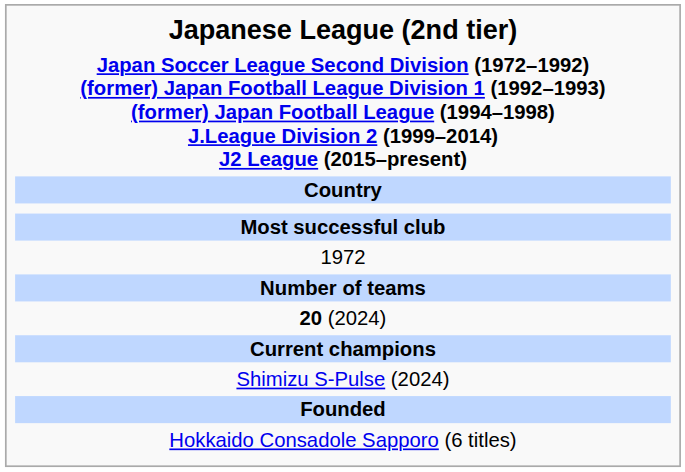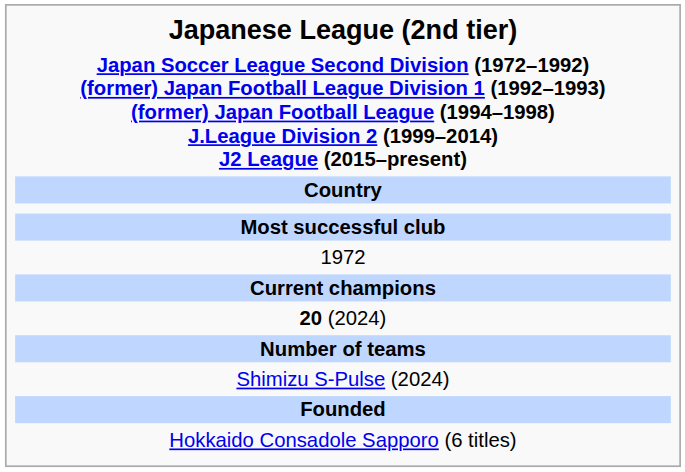(343, 288) Number of teams -> (343, 288) Current champions
(343, 349) Current champions -> (343, 349) Number of teams
